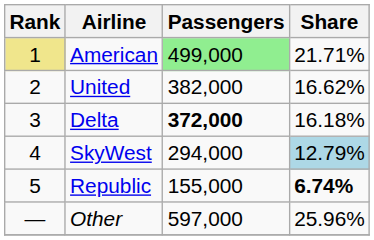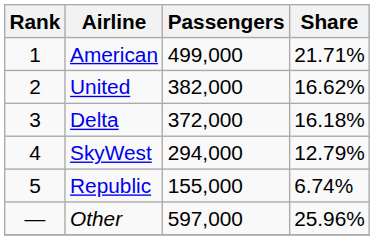(35, 54) khaki background -> (35, 54) no background
(205, 54) lightgreen background -> (205, 54) no background
(205, 120) bold -> (205, 120) normal
(329, 153) lightblue background -> (329, 153) no background
(324, 186) bold -> (324, 186) normal
